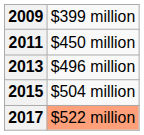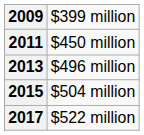(93, 117) lightsalmon background -> (93, 117) no background
